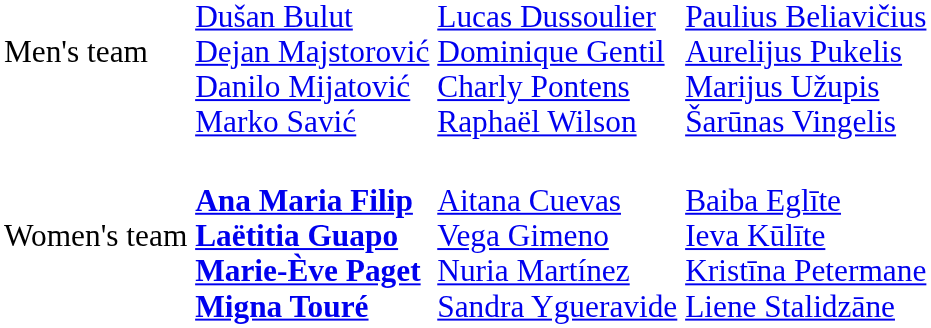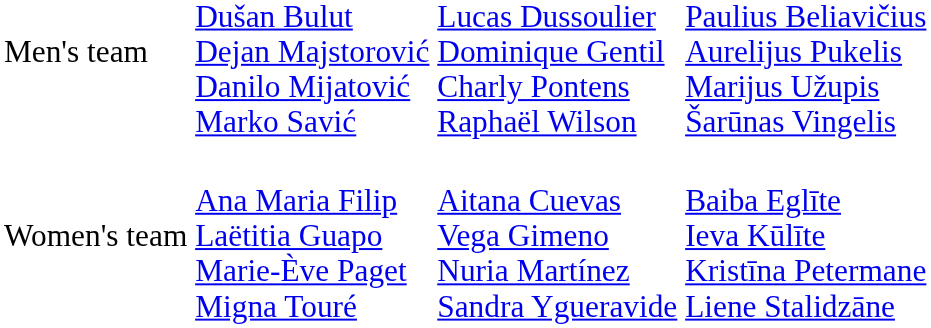(308, 253) bold -> (301, 253) normal
